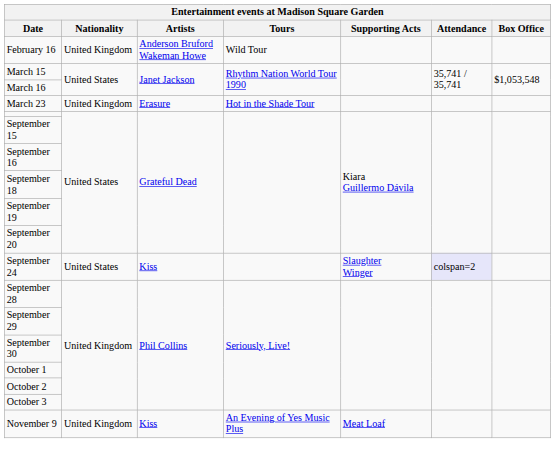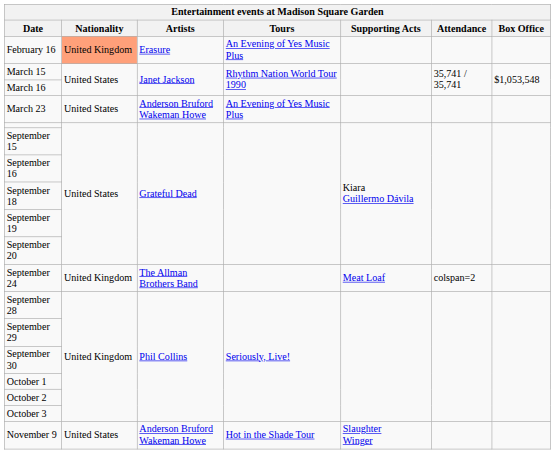(98, 50) no background -> (98, 50) lightsalmon background
(176, 50) Anderson Bruford Wakeman Howe -> (155, 50) Erasure
(246, 50) Wild Tour -> (278, 50) An Evening of Yes Music Plus
(98, 103) United Kingdom -> (91, 109) United States
(155, 103) Erasure -> (176, 109) Anderson Bruford Wakeman Howe
(270, 103) Hot in the Shade Tour -> (278, 109) An Evening of Yes Music Plus
(91, 266) United States -> (98, 278) United Kingdom
(148, 266) Kiss -> (169, 278) The Allman Brothers Band
(362, 266) Slaughter Winger -> (364, 278) Meat Loaf
(454, 266) lavender background -> (454, 278) no background
(98, 423) United Kingdom -> (91, 435) United States
(148, 423) Kiss -> (176, 435) Anderson Bruford Wakeman Howe
(278, 423) An Evening of Yes Music Plus -> (270, 435) Hot in the Shade Tour
(364, 423) Meat Loaf -> (362, 435) Slaughter Winger
